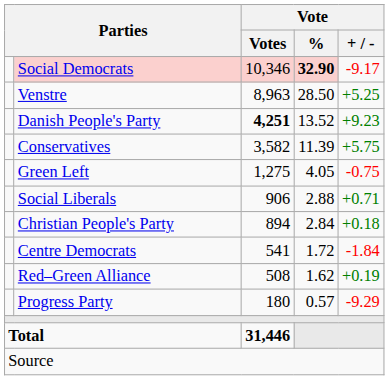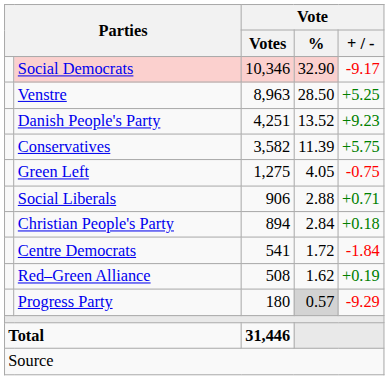(316, 69) bold -> (316, 69) normal
(272, 120) bold -> (272, 120) normal
(320, 302) no background -> (320, 302) lightgrey background
